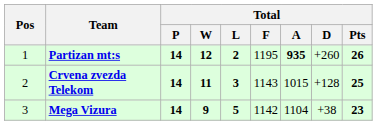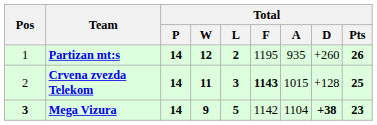(296, 55) bold -> (296, 55) normal
(266, 83) normal -> (266, 83) bold
(25, 110) normal -> (25, 110) bold
(327, 110) normal -> (327, 110) bold
